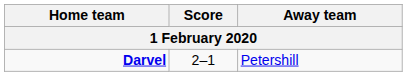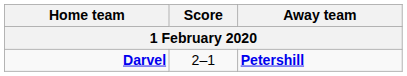(270, 60) normal -> (272, 60) bold
